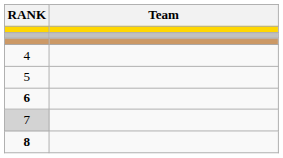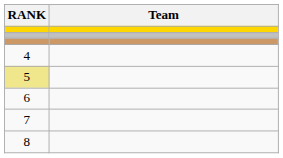(27, 77) no background -> (27, 77) khaki background
(27, 98) bold -> (27, 98) normal
(27, 120) lightgrey background -> (27, 120) no background
(27, 142) bold -> (27, 142) normal
